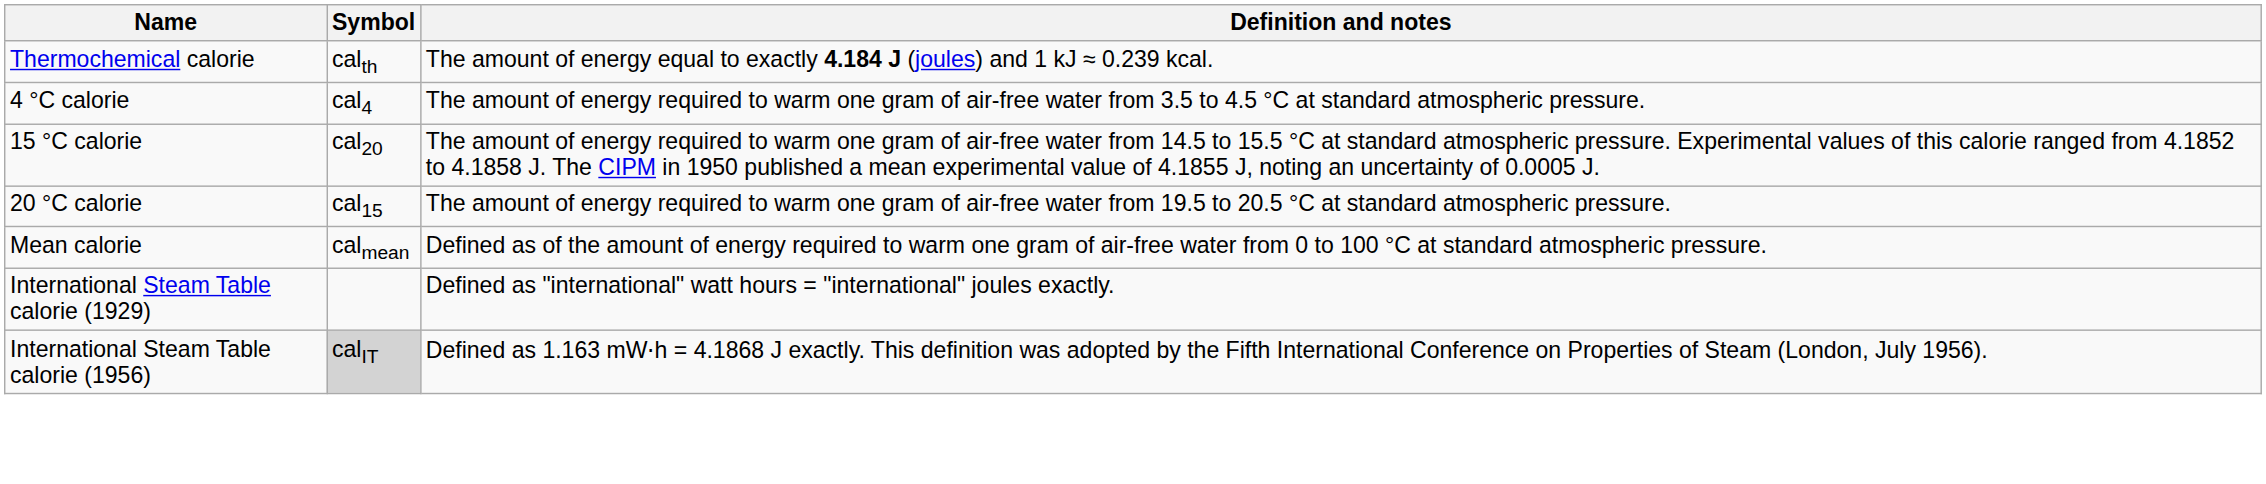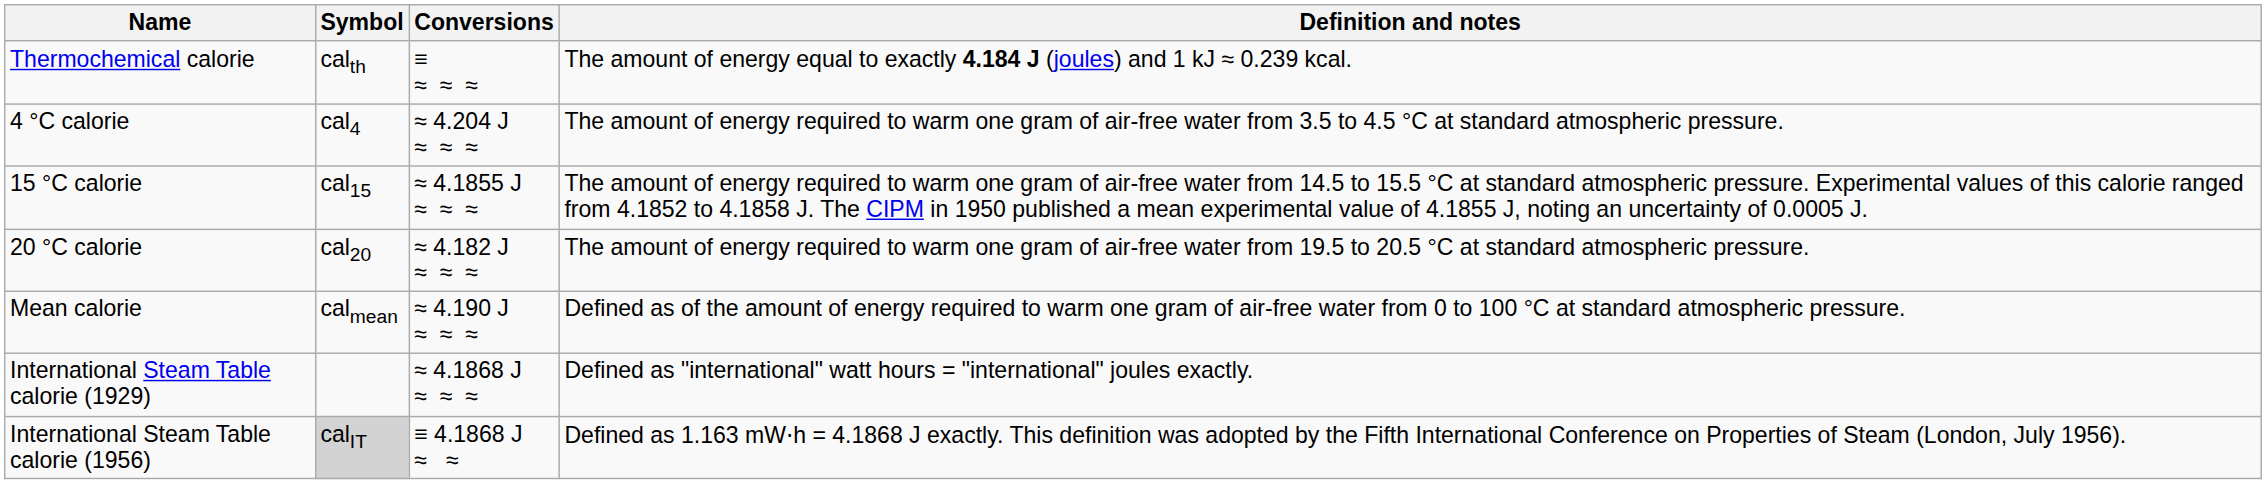+ column: (484, 22)
(357, 144) cal20 -> (346, 187) cal15
(357, 207) cal15 -> (346, 249) cal20
